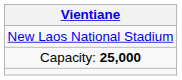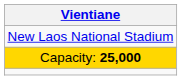(90, 57) no background -> (90, 57) gold background
